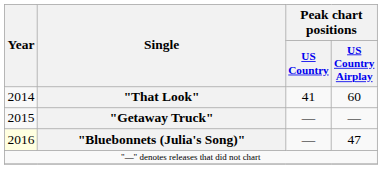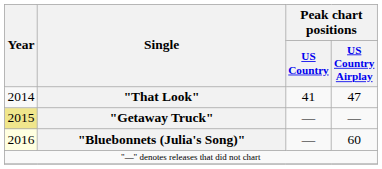(354, 97) 60 -> (354, 97) 47
(21, 118) no background -> (21, 118) khaki background
(354, 139) 47 -> (354, 139) 60
